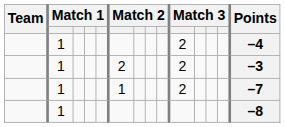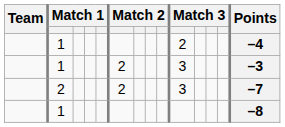(182, 66) 2 -> (182, 66) 3
(61, 89) 1 -> (61, 89) 2
(122, 89) 1 -> (122, 89) 2
(182, 89) 2 -> (182, 89) 3
